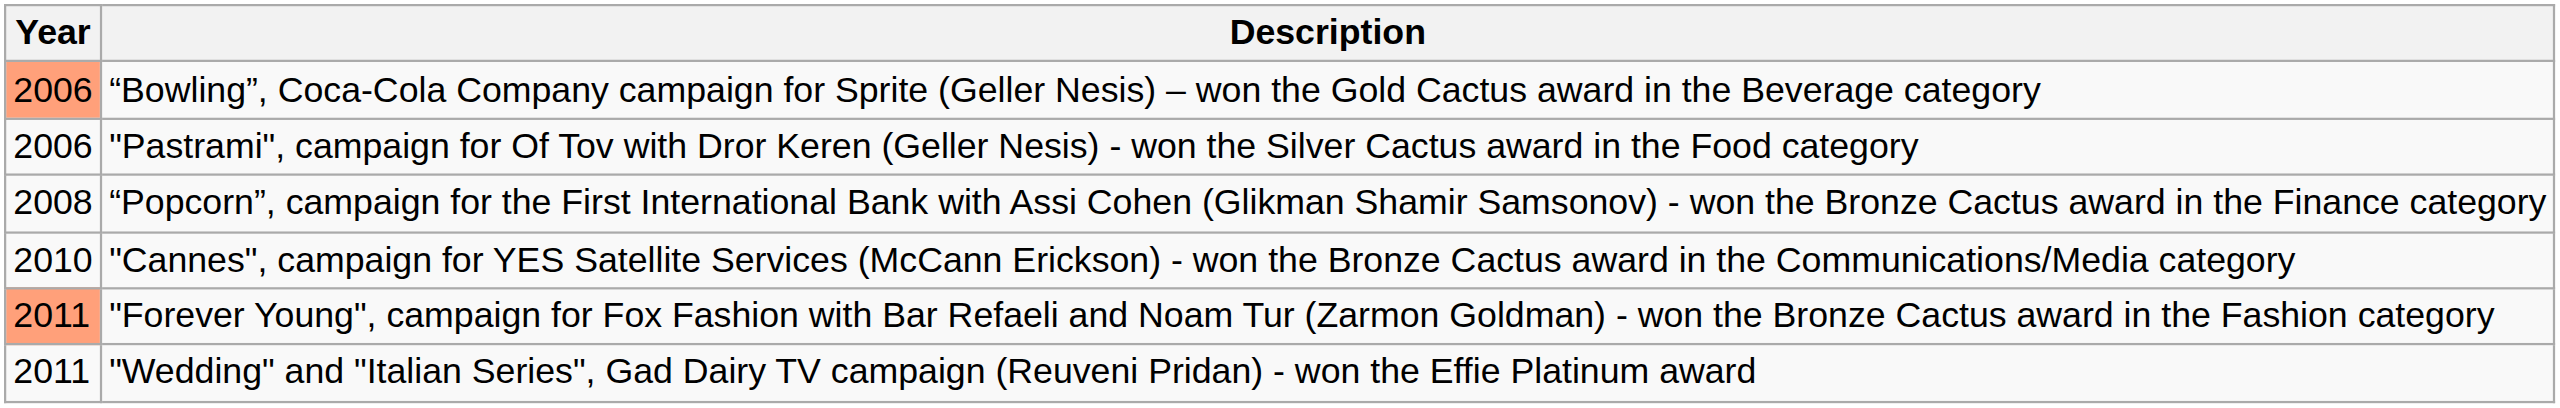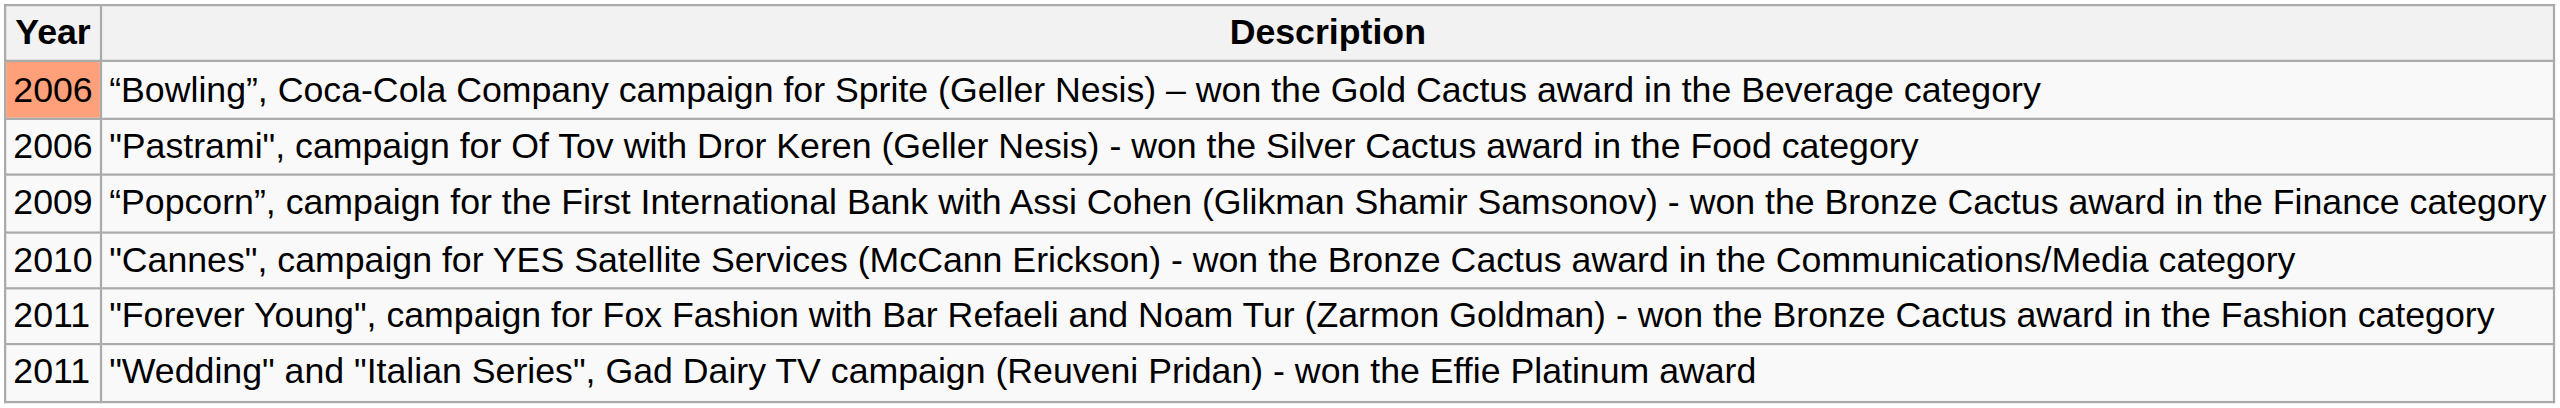(53, 202) 2008 -> (53, 202) 2009
(52, 315) lightsalmon background -> (52, 315) no background
